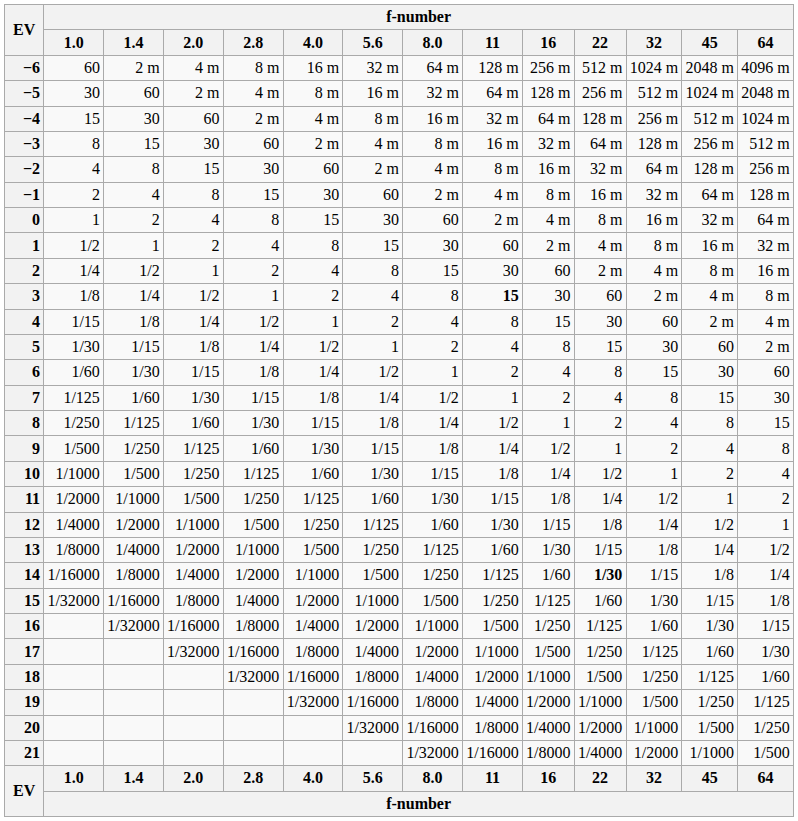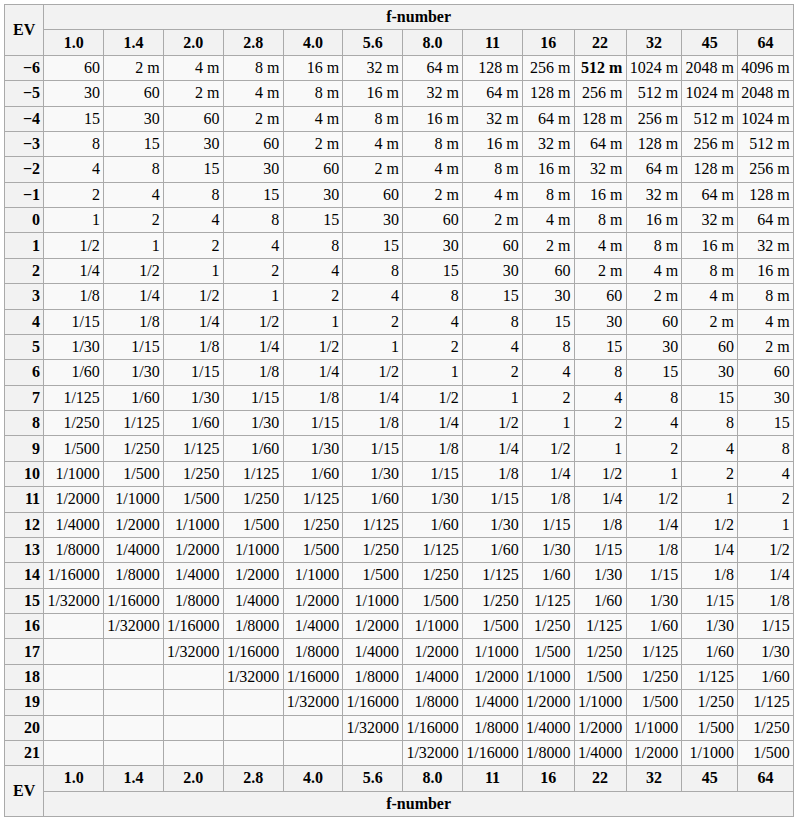(602, 67) normal -> (602, 67) bold
(511, 296) bold -> (511, 296) normal
(608, 575) bold -> (608, 575) normal
